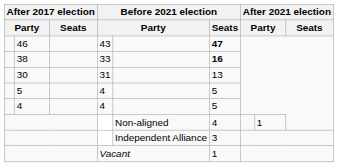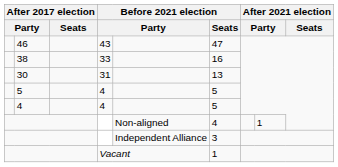(217, 43) bold -> (217, 43) normal
(217, 59) bold -> (217, 59) normal
